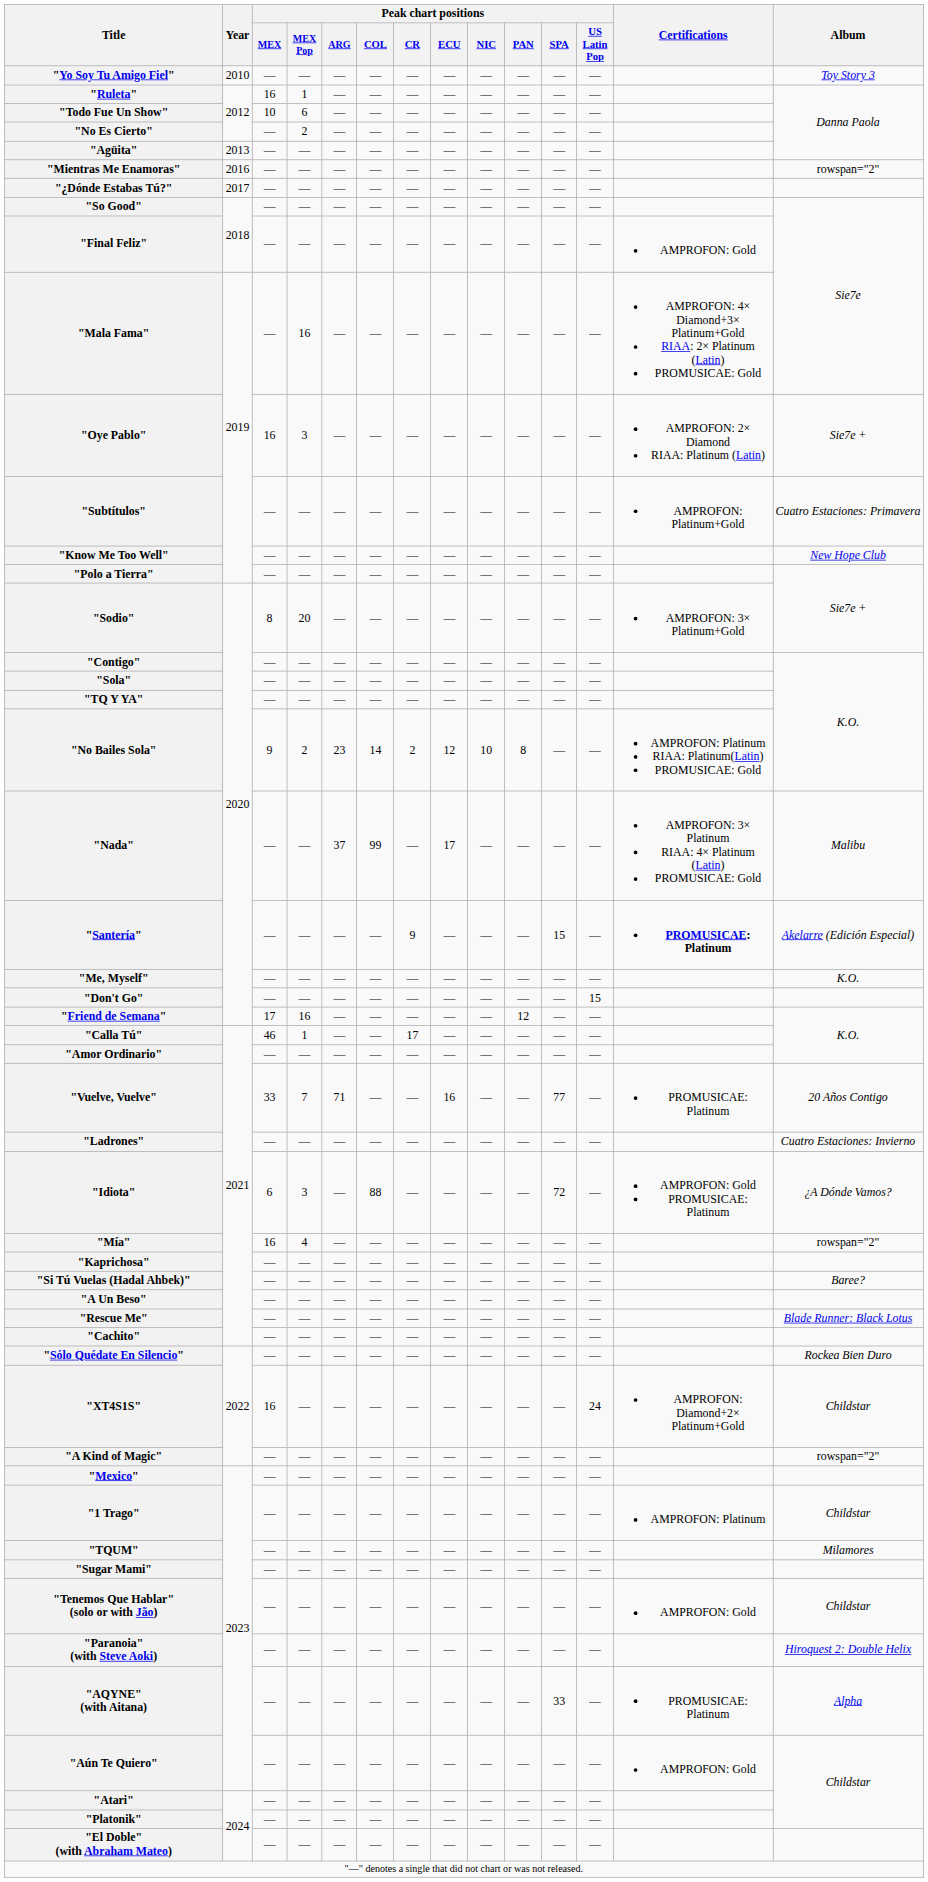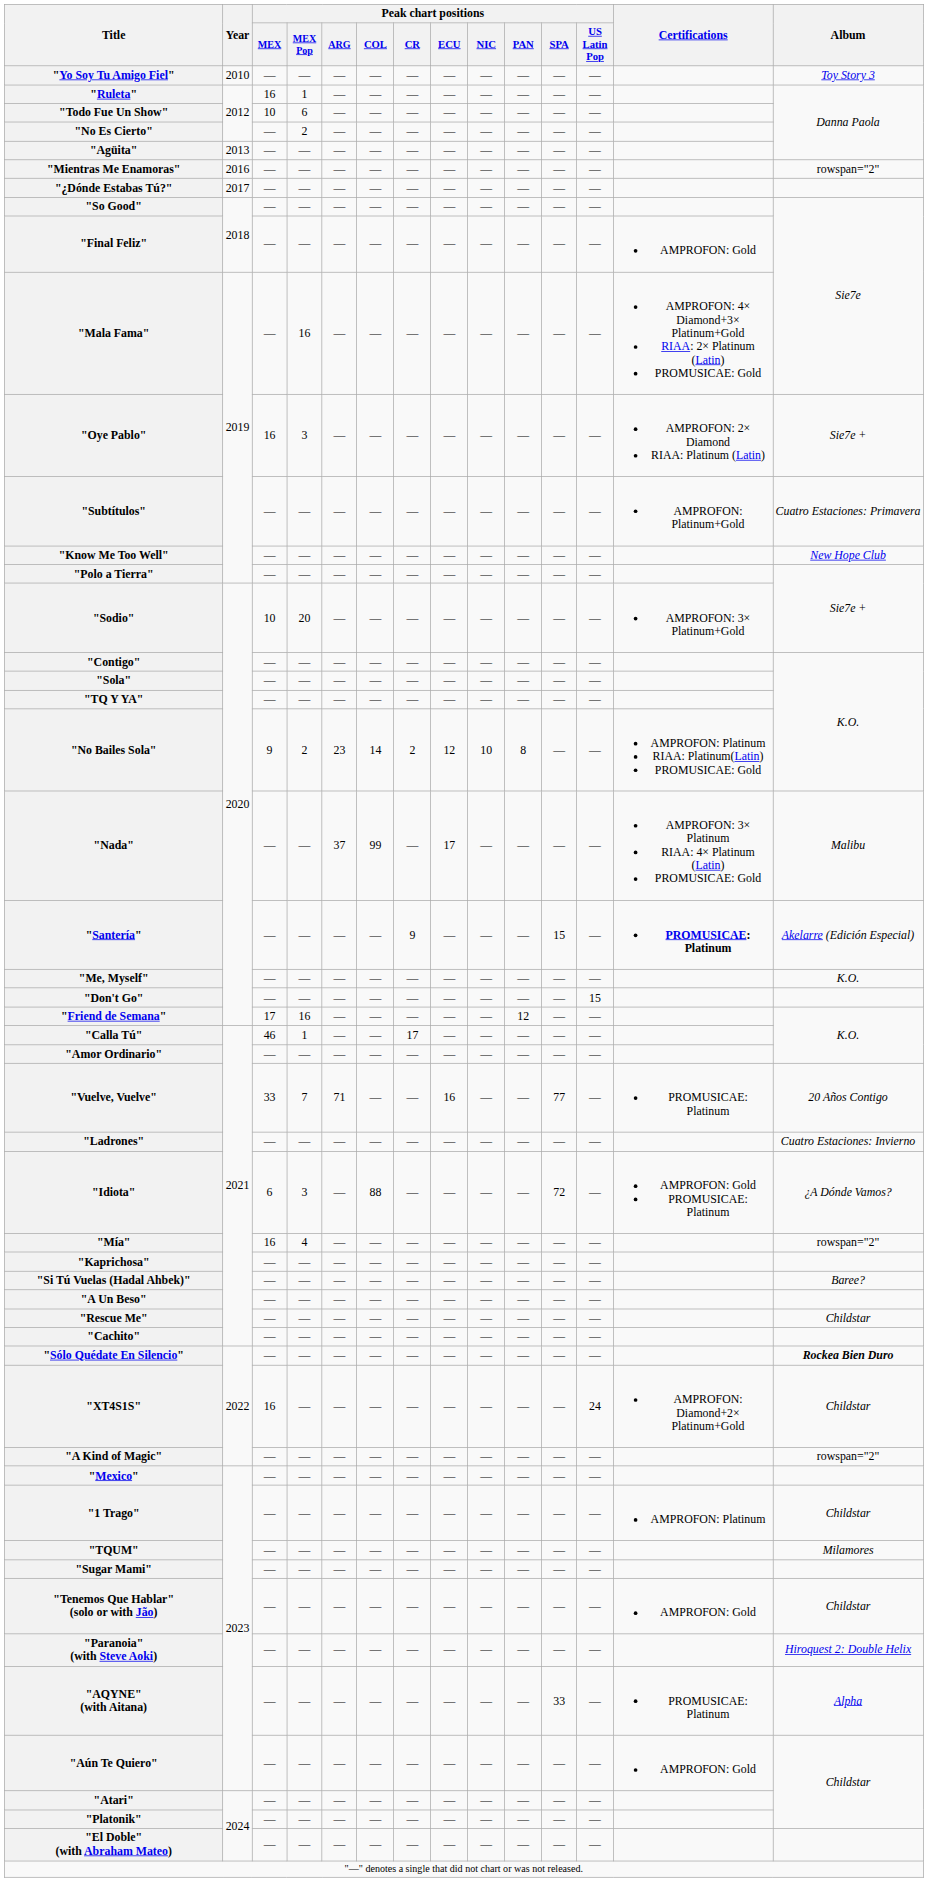(270, 618) 8 -> (270, 618) 10
(848, 1318) Blade Runner: Black Lotus -> (848, 1318) Childstar
(848, 1355) normal -> (848, 1355) bold
